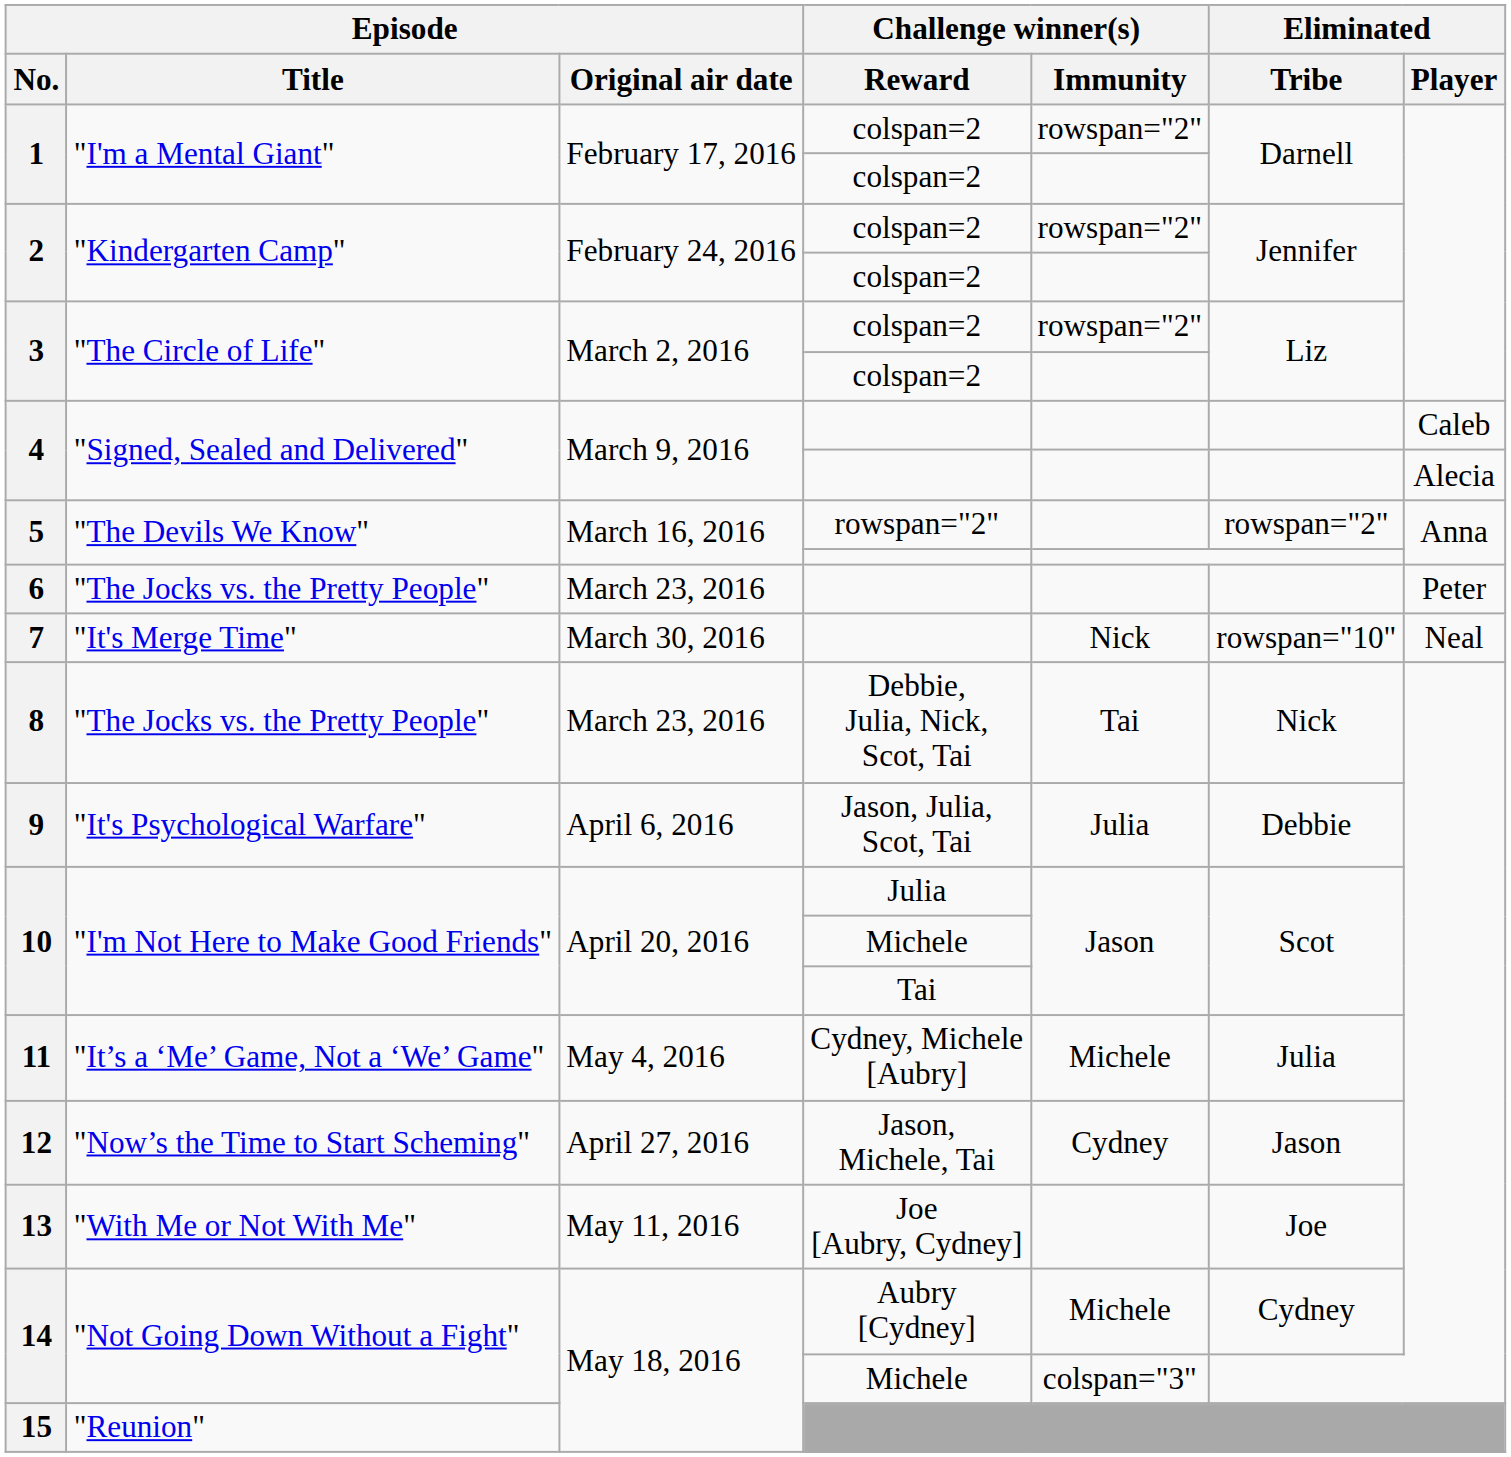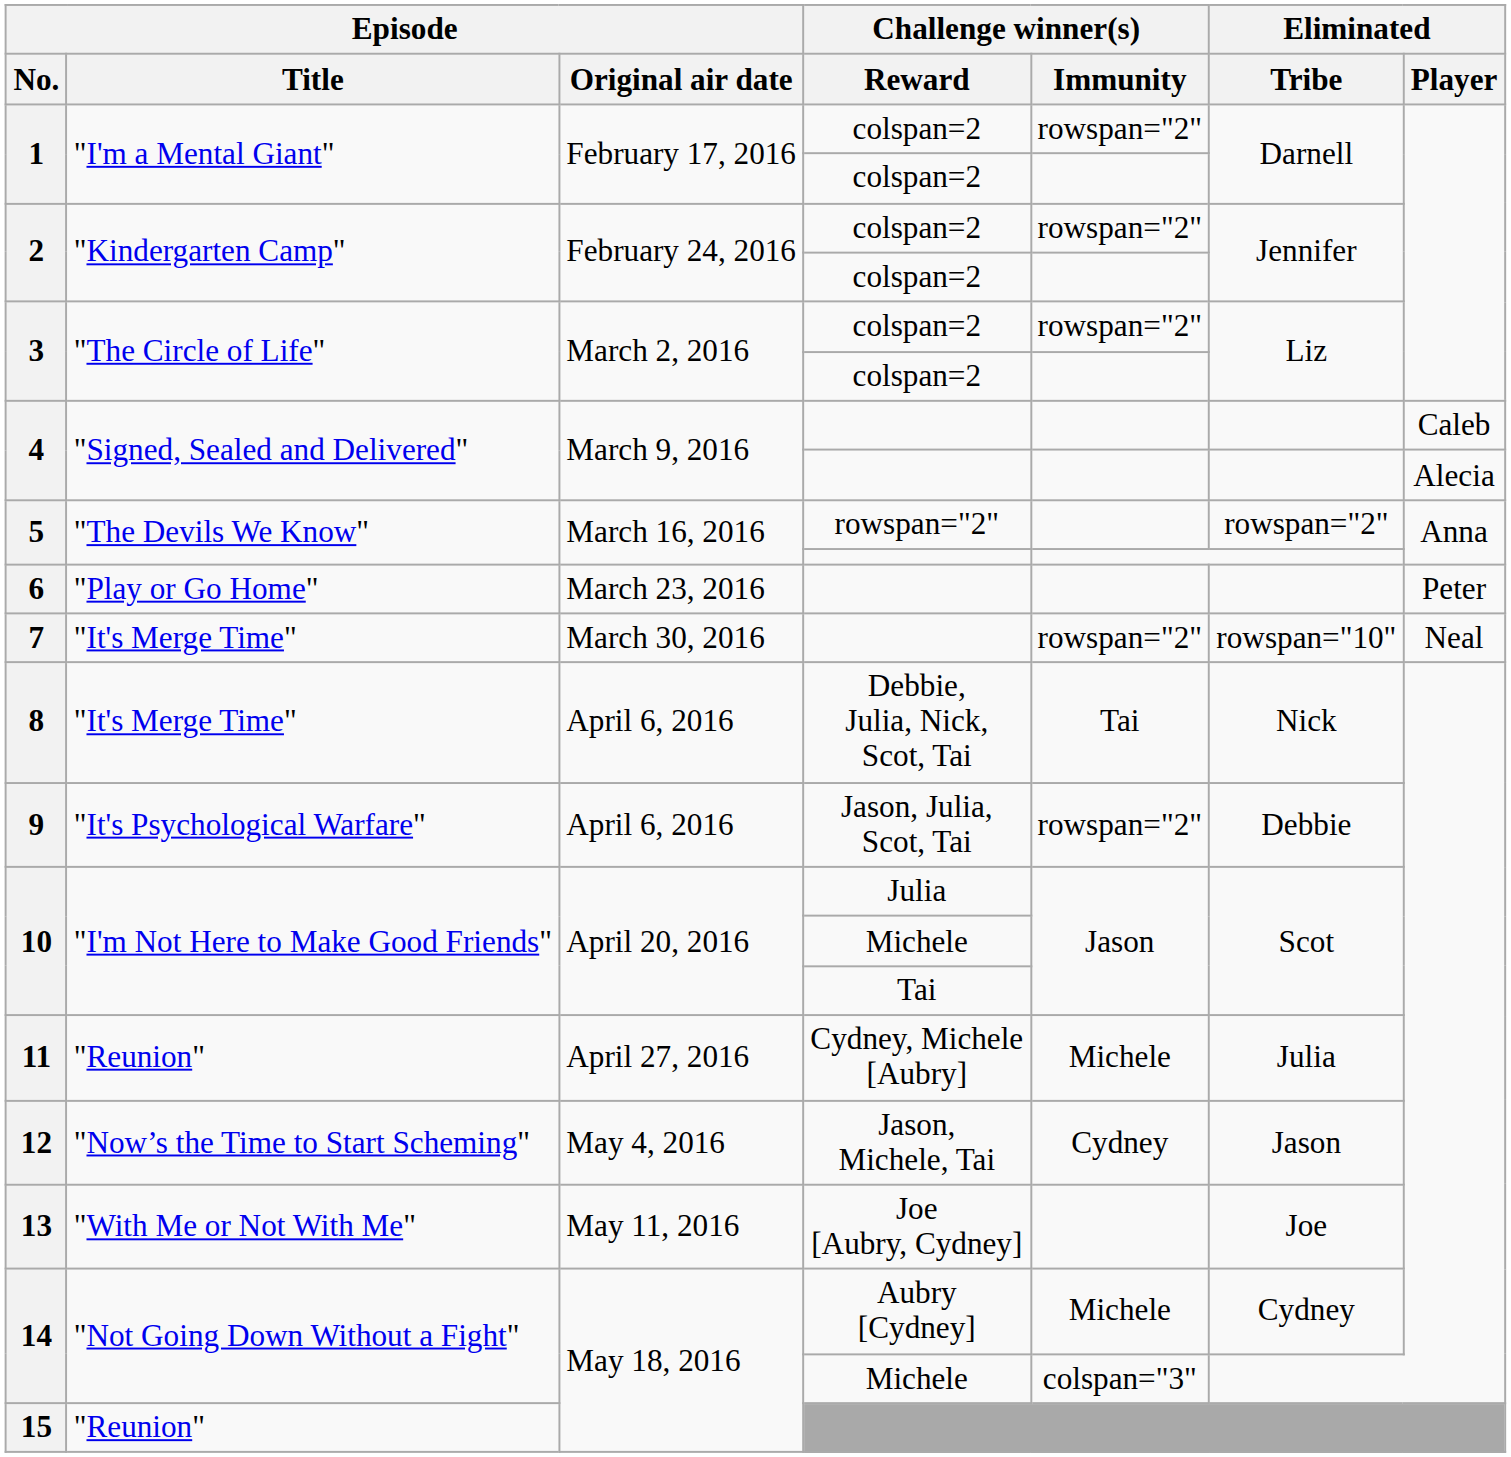(281, 587) "The Jocks vs. the Pretty People" -> (196, 587) "Play or Go Home"
(1120, 637) Nick -> (1120, 637) rowspan="2"
(281, 721) "The Jocks vs. the Pretty People" -> (185, 721) "It's Merge Time"
(666, 721) March 23, 2016 -> (650, 721) April 6, 2016
(1120, 824) Julia -> (1120, 824) rowspan="2"
(309, 1057) "It’s a ‘Me’ Game, Not a ‘We’ Game" -> (139, 1057) "Reunion"
(646, 1057) May 4, 2016 -> (658, 1057) April 27, 2016
(658, 1141) April 27, 2016 -> (646, 1141) May 4, 2016
